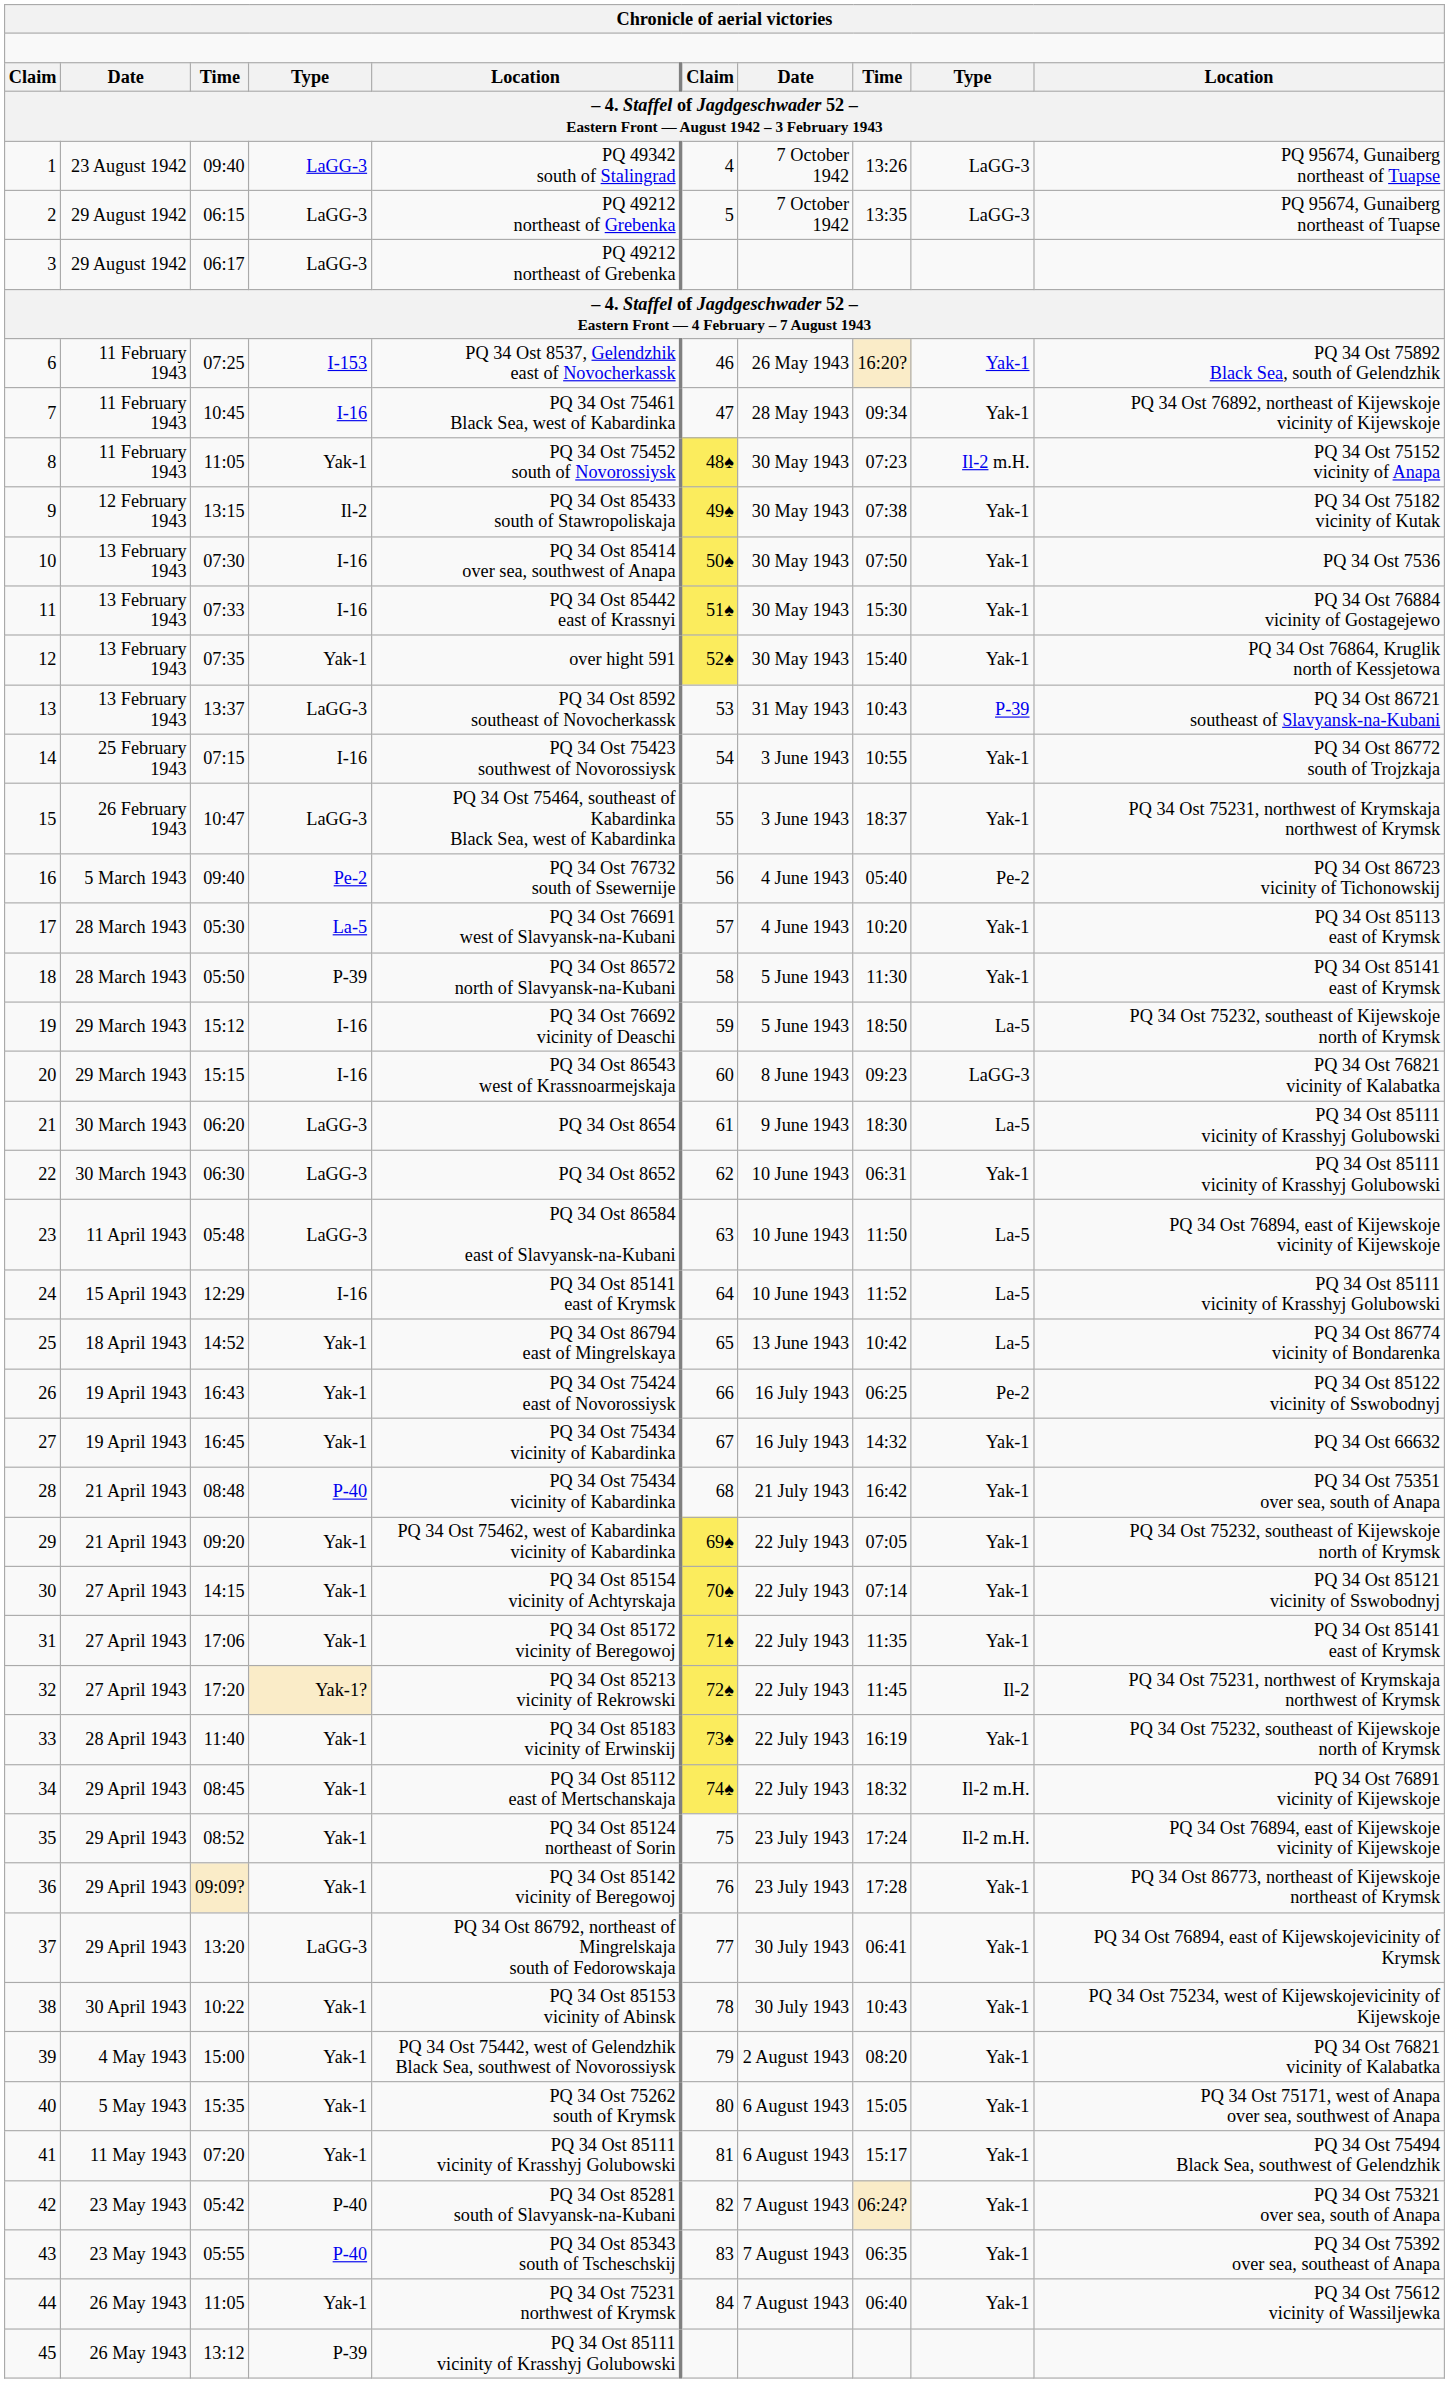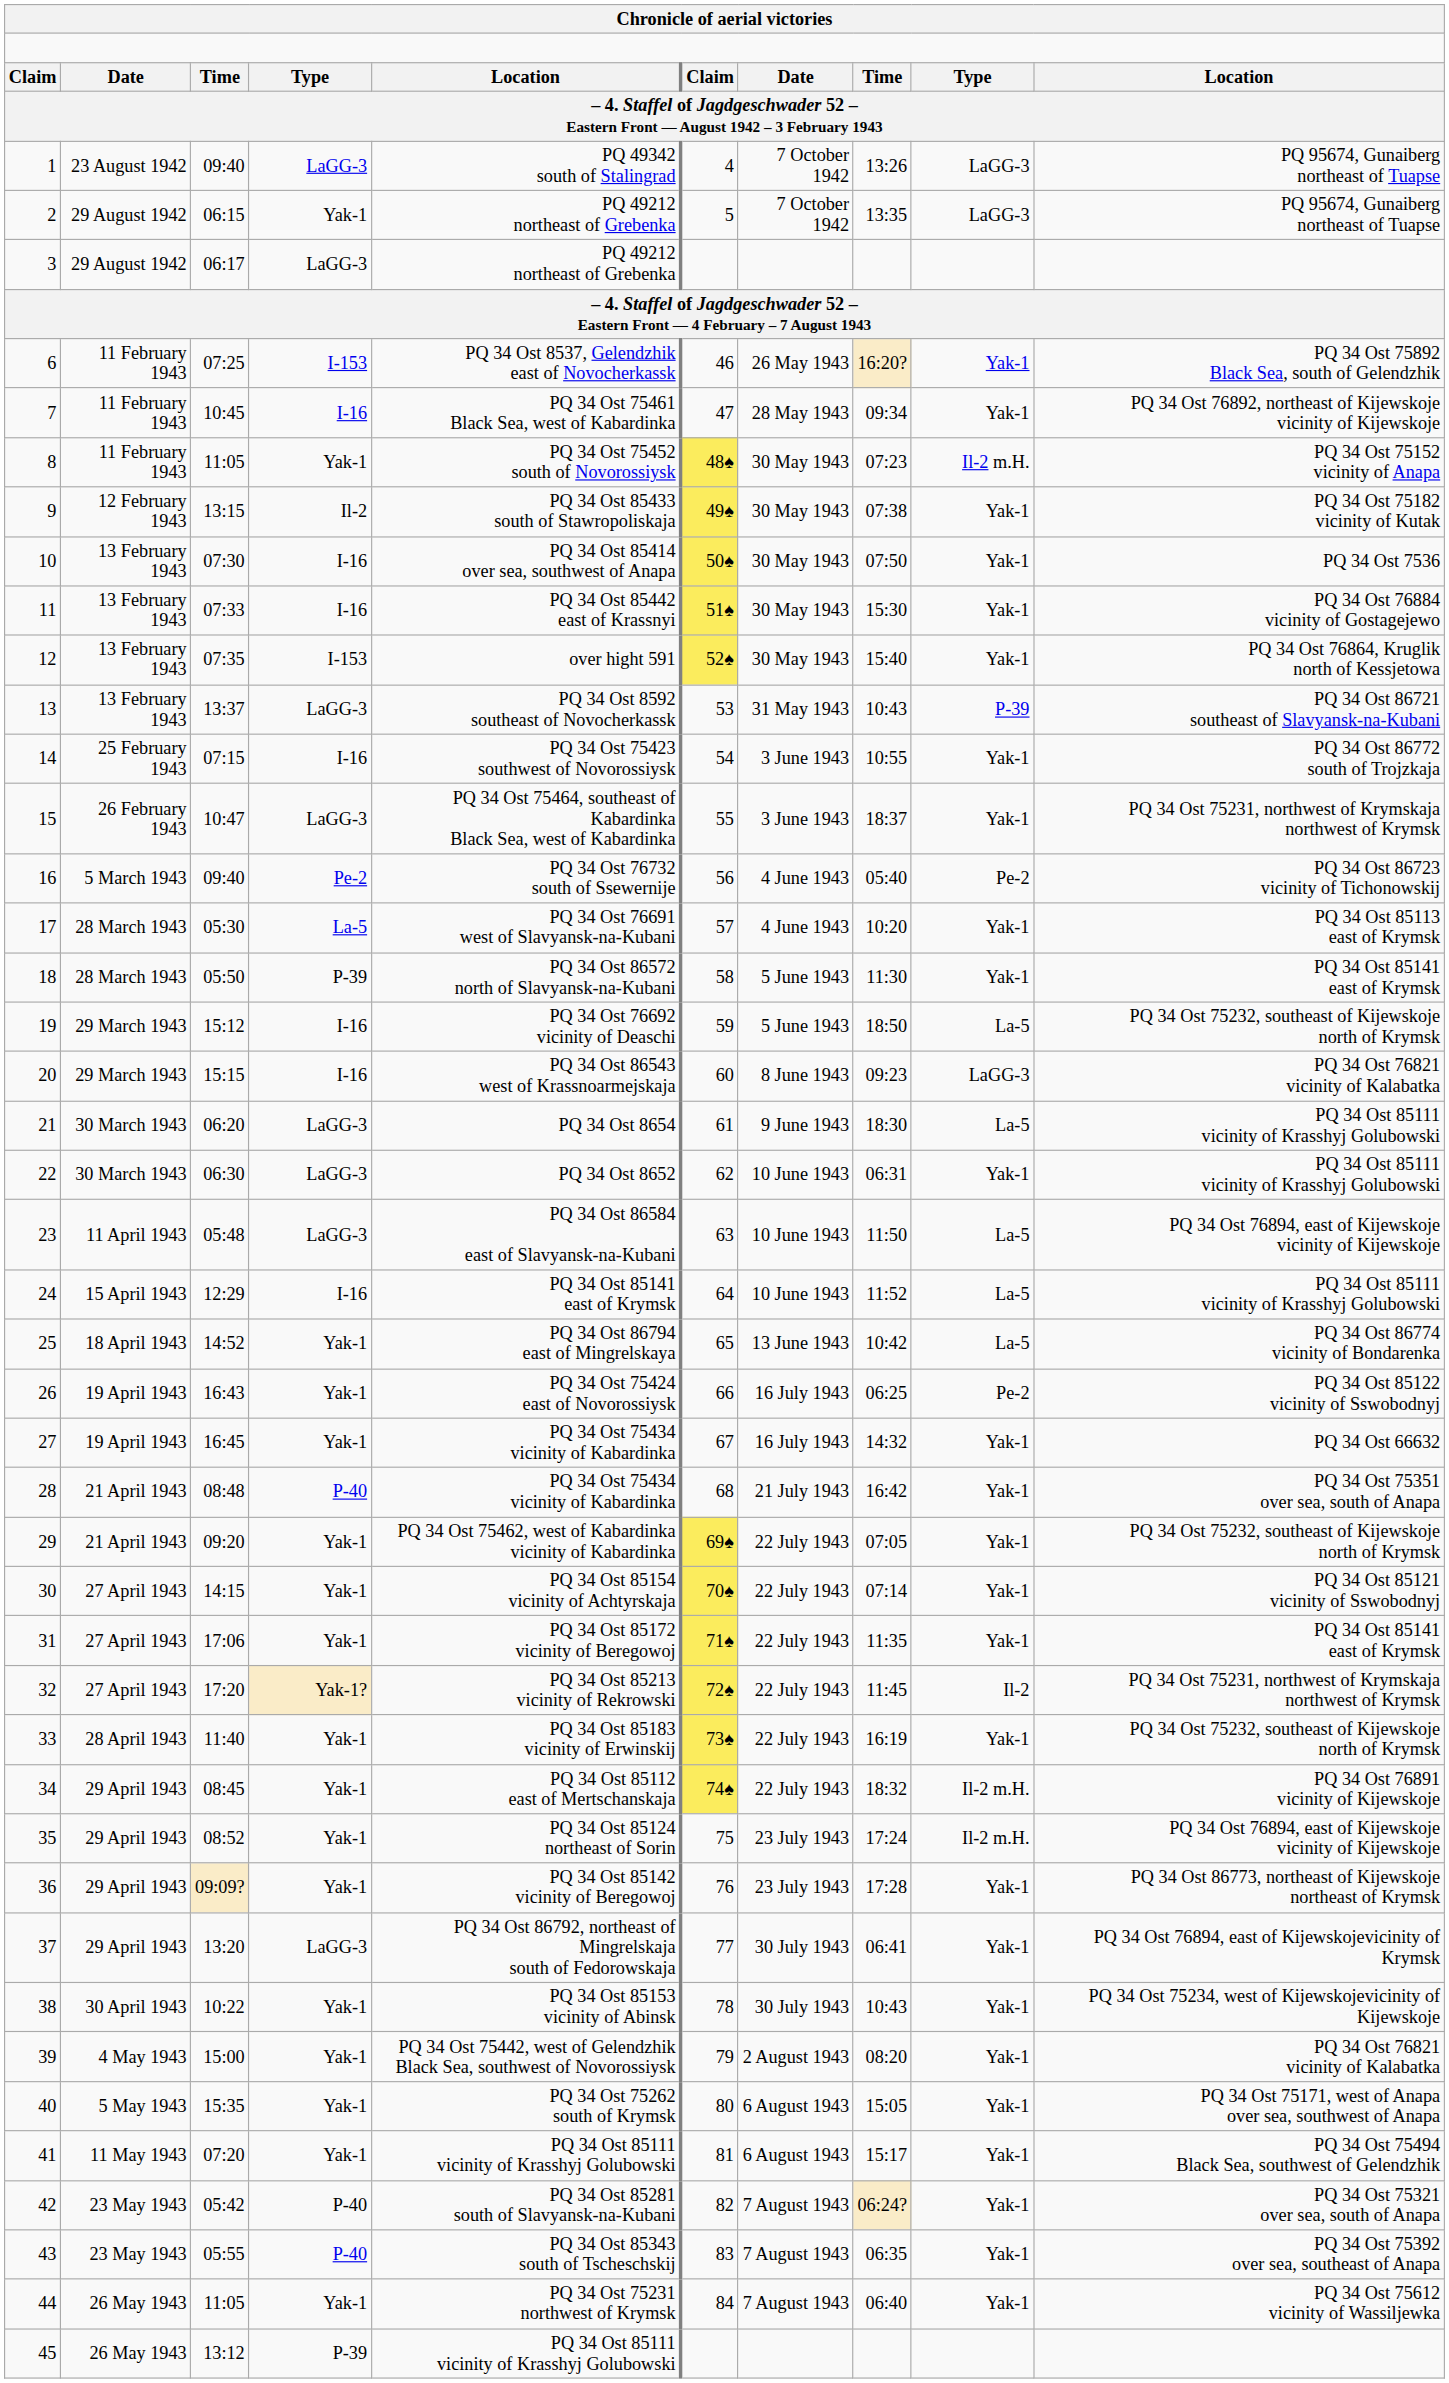(337, 214) LaGG-3 -> (345, 214) Yak-1
(345, 659) Yak-1 -> (347, 659) I-153
